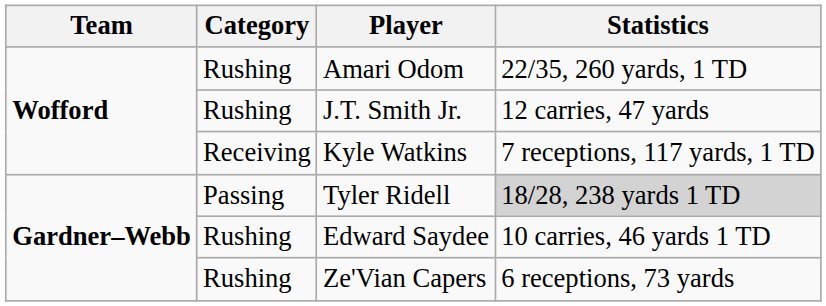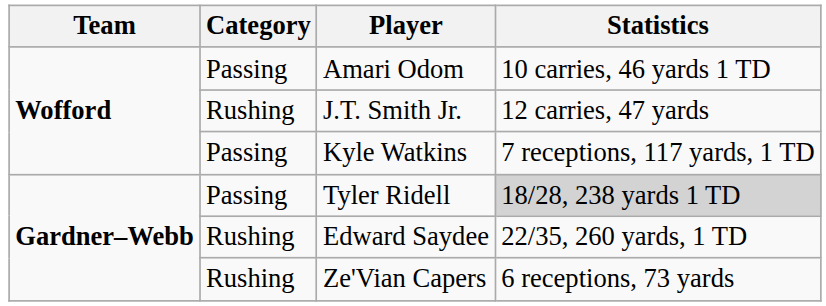(247, 68) Rushing -> (247, 68) Passing
(624, 68) 22/35, 260 yards, 1 TD -> (636, 68) 10 carries, 46 yards 1 TD
(257, 152) Receiving -> (247, 152) Passing
(636, 236) 10 carries, 46 yards 1 TD -> (624, 236) 22/35, 260 yards, 1 TD
